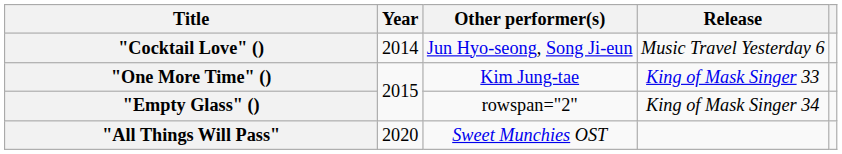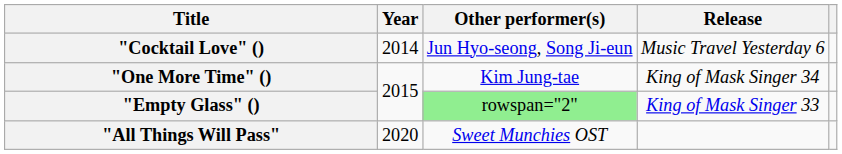(733, 76) King of Mask Singer 33 -> (733, 76) King of Mask Singer 34
(530, 105) no background -> (530, 105) lightgreen background
(733, 105) King of Mask Singer 34 -> (733, 105) King of Mask Singer 33
